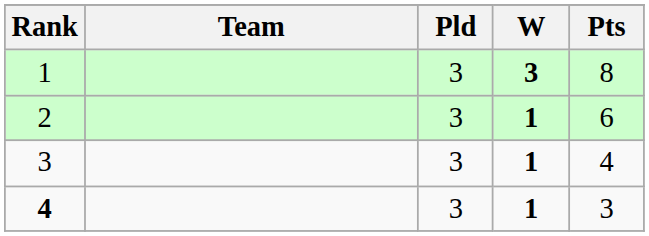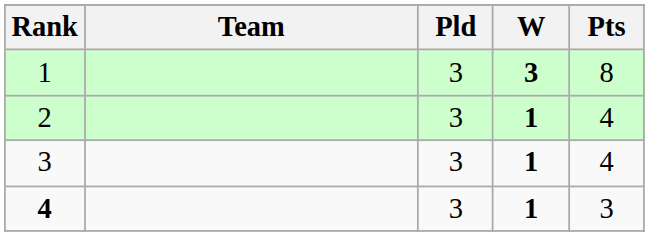(607, 117) 6 -> (607, 117) 4
